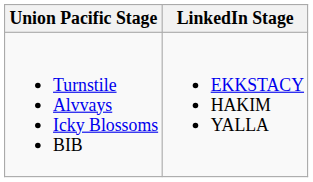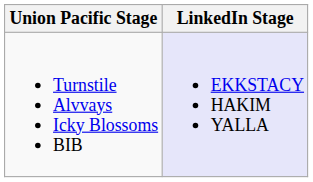(235, 105) no background -> (235, 105) lavender background
